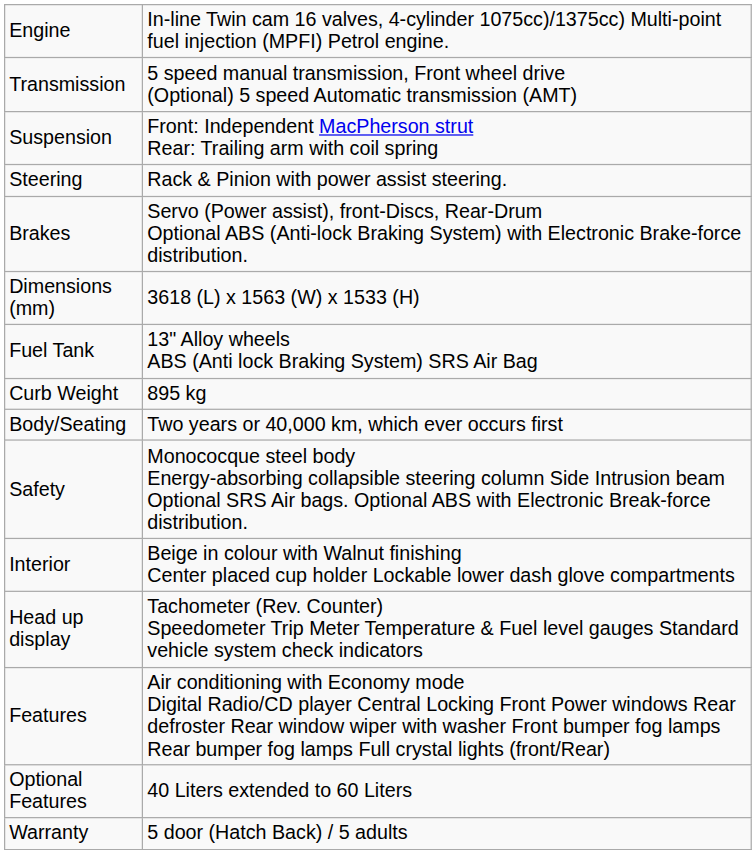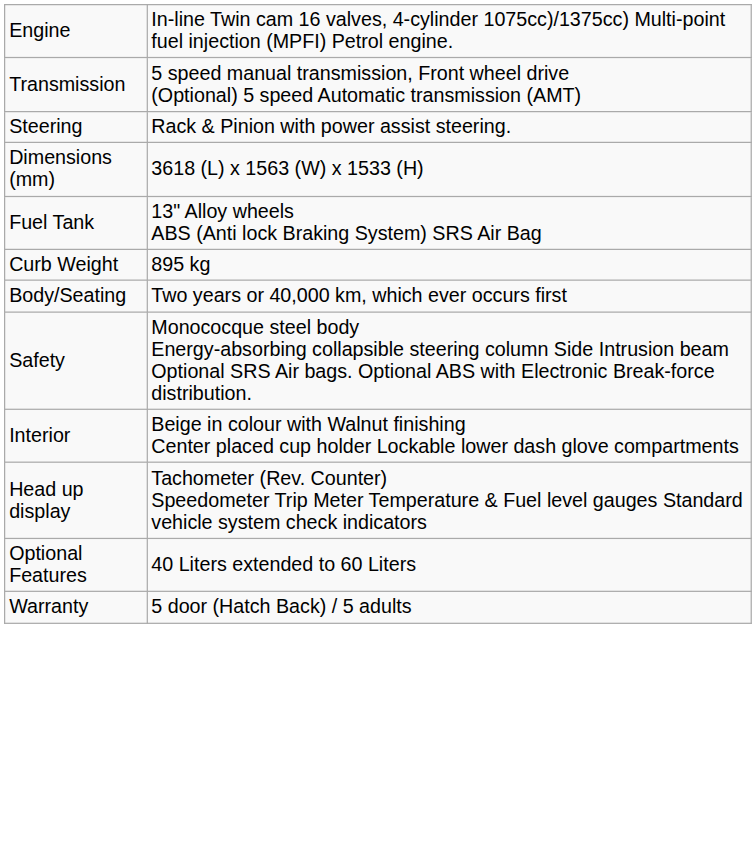- row: (61, 137)
- row: (40, 233)
- row: (48, 715)
